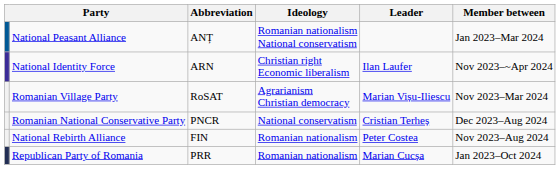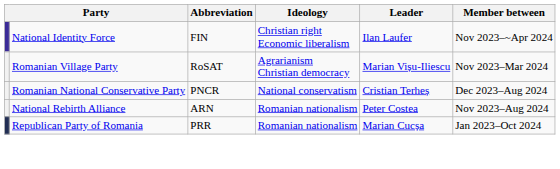- row: (69, 36)
(202, 66) ARN -> (199, 36) FIN
(199, 138) FIN -> (202, 108) ARN
